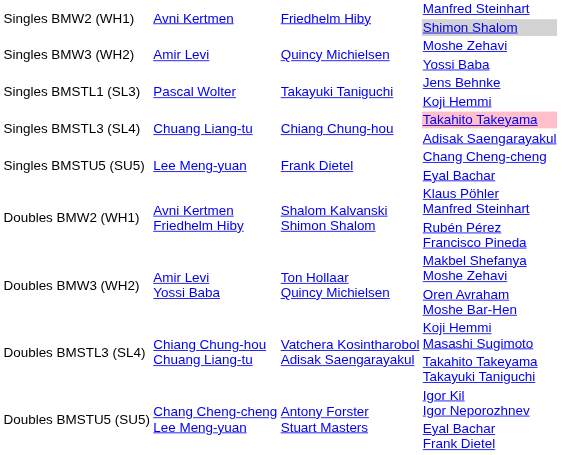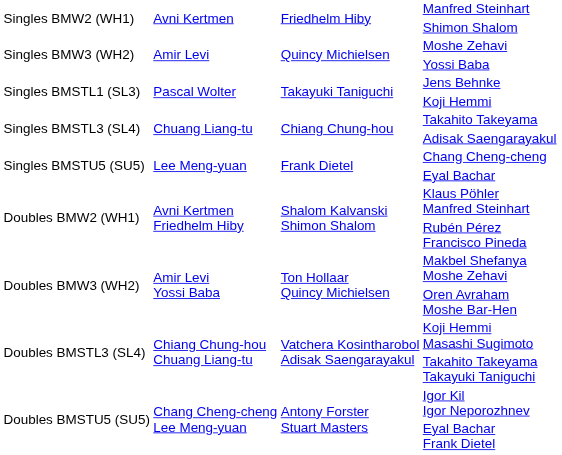(470, 27) lightgrey background -> (470, 27) no background
(480, 120) pink background -> (480, 120) no background
